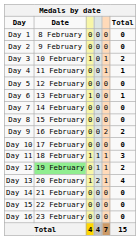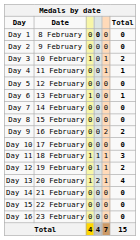(98, 35) normal -> (98, 35) bold
(60, 168) lightgreen background -> (60, 168) no background
